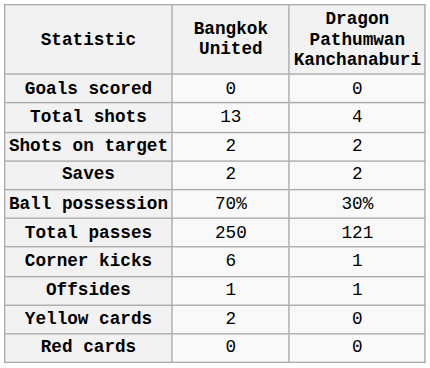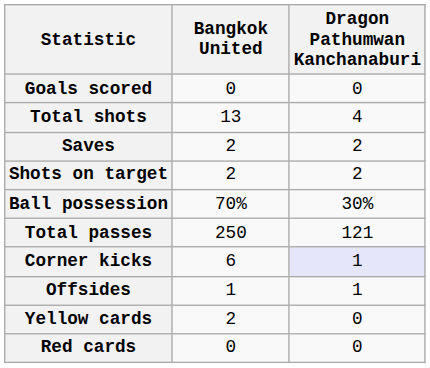rows swapped: (88, 146) <-> (88, 175)
(357, 262) no background -> (357, 262) lavender background
